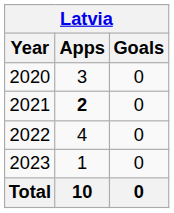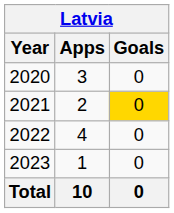(82, 105) bold -> (82, 105) normal
(139, 105) no background -> (139, 105) gold background
